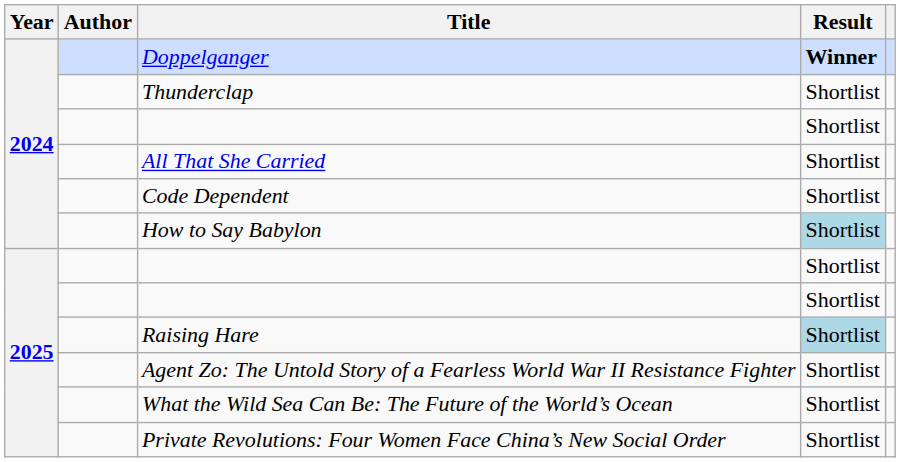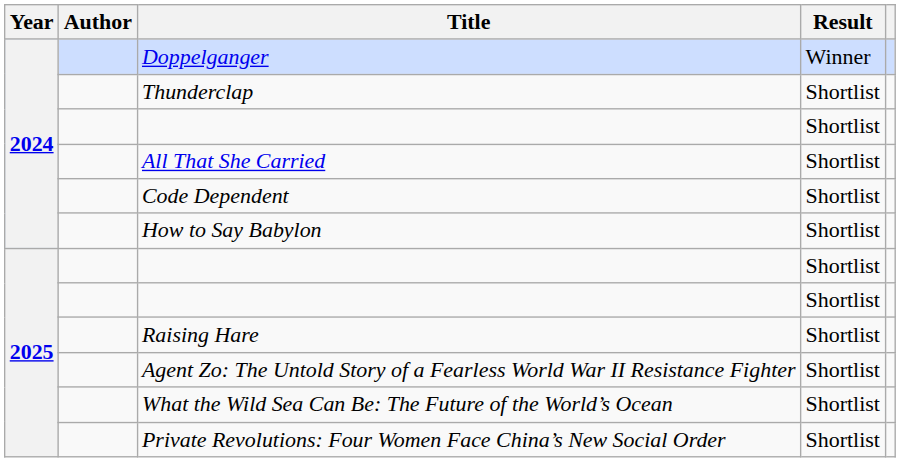(841, 56) bold -> (838, 56) normal
(843, 230) lightblue background -> (843, 230) no background
(843, 334) lightblue background -> (843, 334) no background
